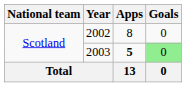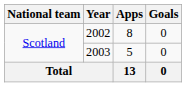(130, 52) bold -> (130, 52) normal
(164, 52) lightgreen background -> (164, 52) no background
